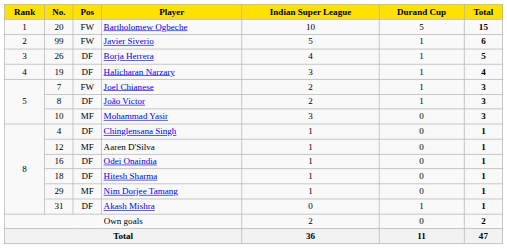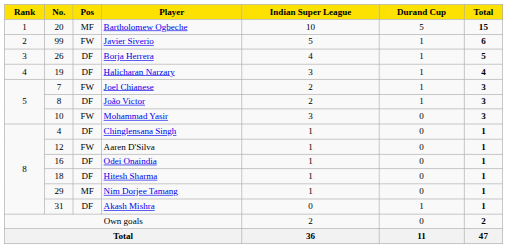(87, 27) FW -> (87, 27) MF
(87, 117) MF -> (87, 117) FW
(87, 147) MF -> (87, 147) FW
